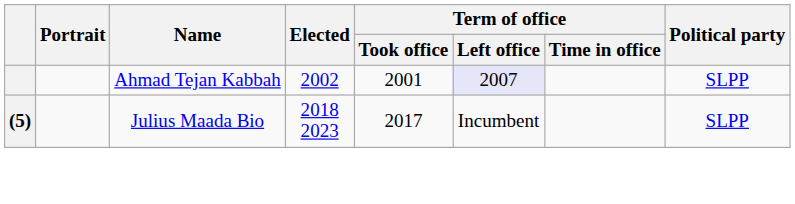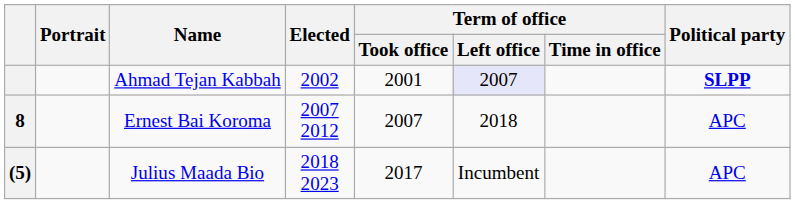(727, 79) normal -> (727, 79) bold
+ row: (198, 120)
(727, 120) SLPP -> (727, 172) APC
